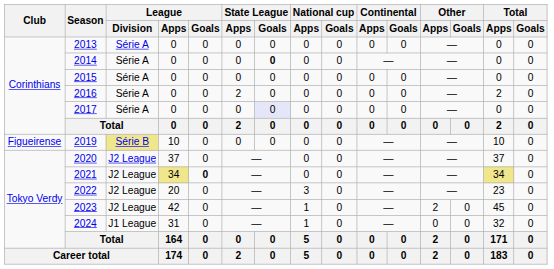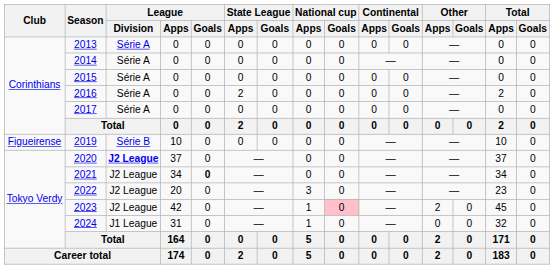(273, 61) bold -> (275, 61) normal
(273, 110) lavender background -> (275, 110) no background
(132, 142) khaki background -> (133, 142) no background
(132, 158) normal -> (133, 158) bold
(174, 175) khaki background -> (176, 175) no background
(499, 175) khaki background -> (501, 175) no background
(339, 207) no background -> (342, 207) pink background
